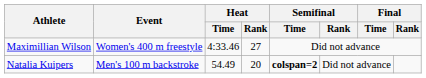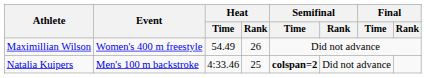(223, 47) 4:33.46 -> (223, 47) 54.49
(256, 47) 27 -> (256, 47) 26
(223, 64) 54.49 -> (223, 64) 4:33.46
(256, 64) 20 -> (256, 64) 25
